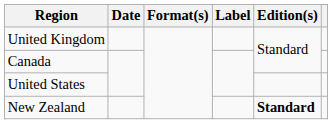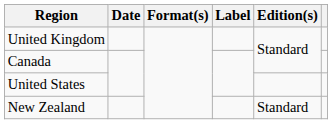(286, 107) bold -> (283, 107) normal
